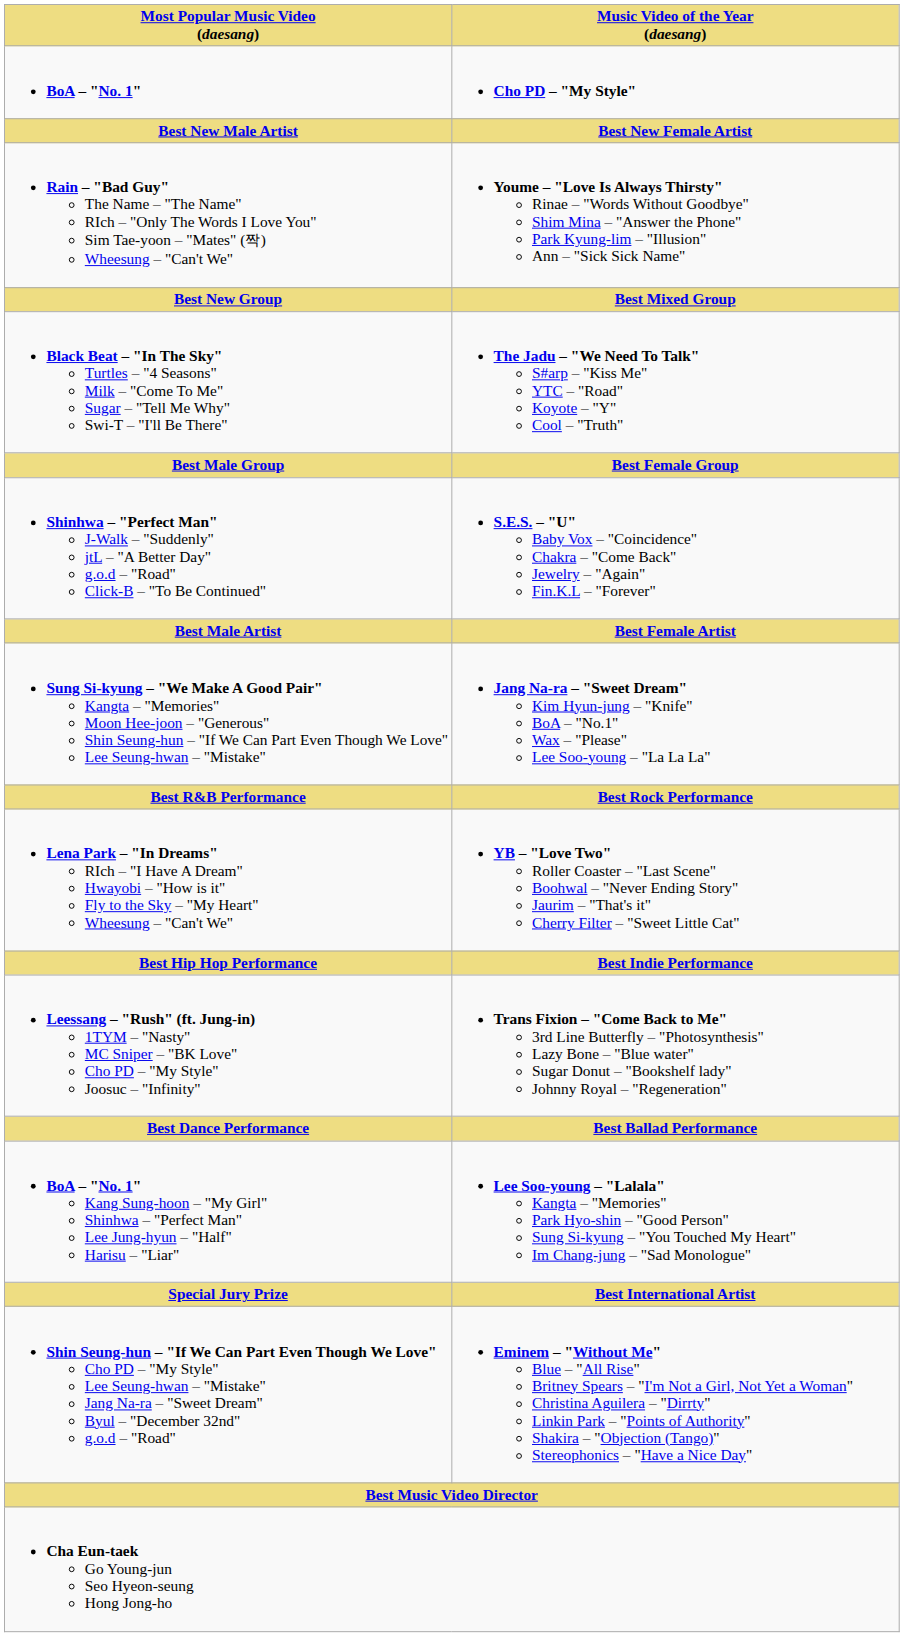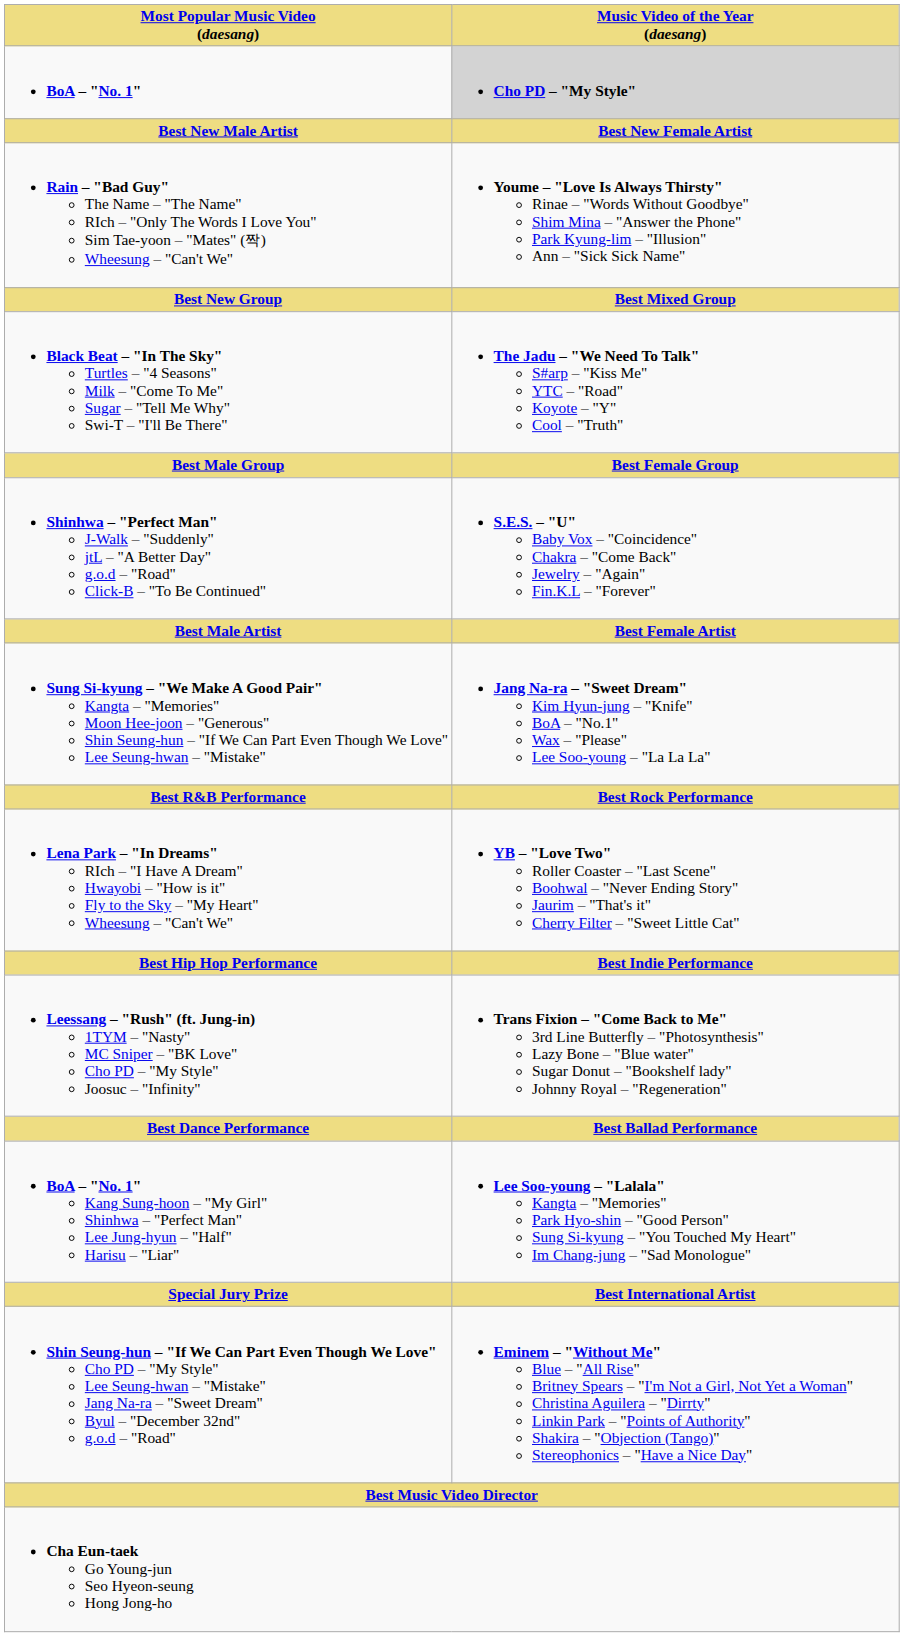(675, 91) no background -> (675, 91) lightgrey background
